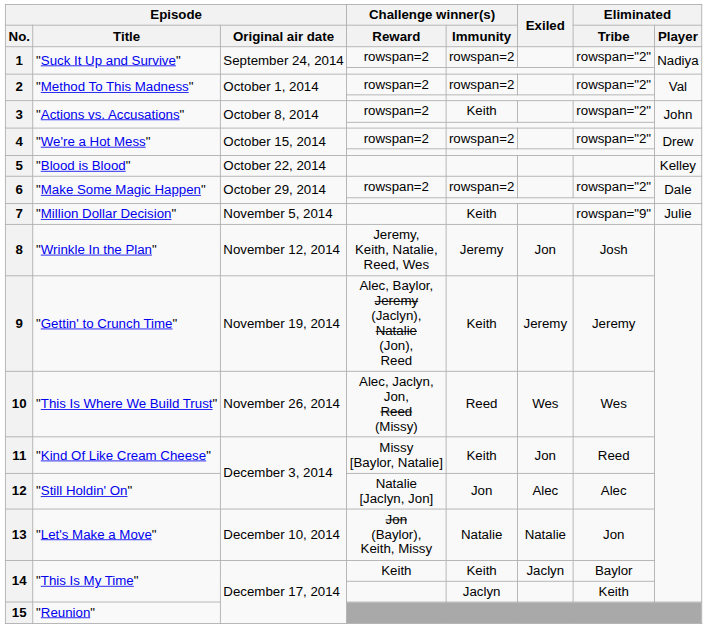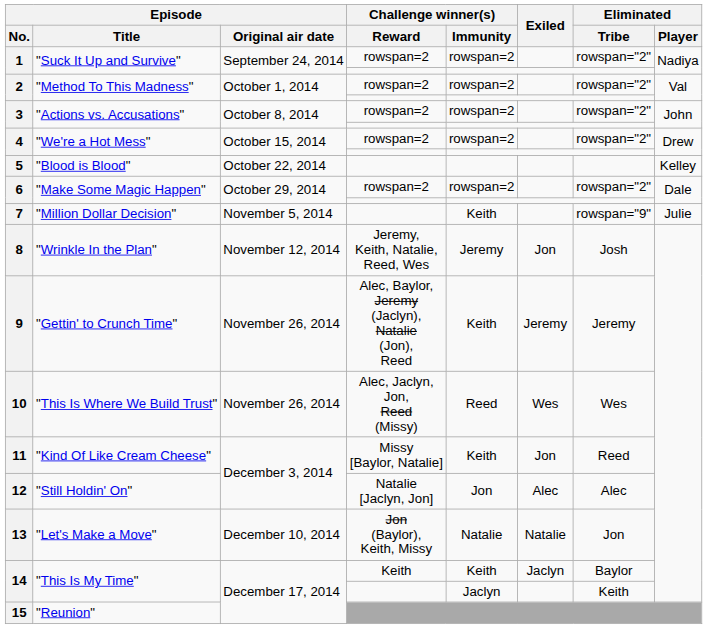(482, 111) Keith -> (482, 111) rowspan=2
(282, 323) November 19, 2014 -> (282, 323) November 26, 2014
